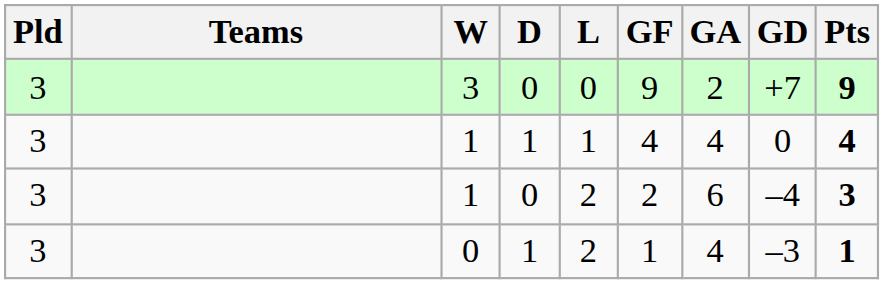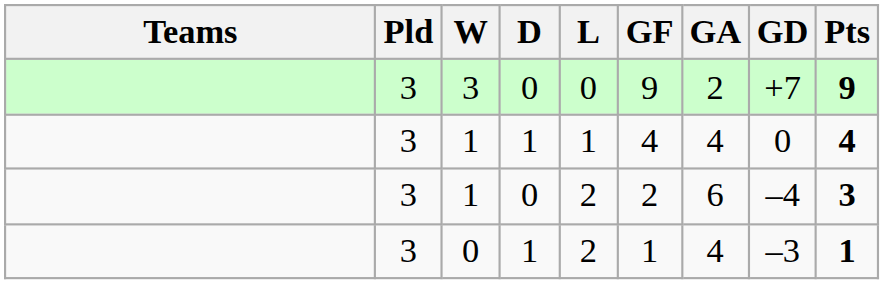columns swapped: (256, 31) <-> (38, 31)
